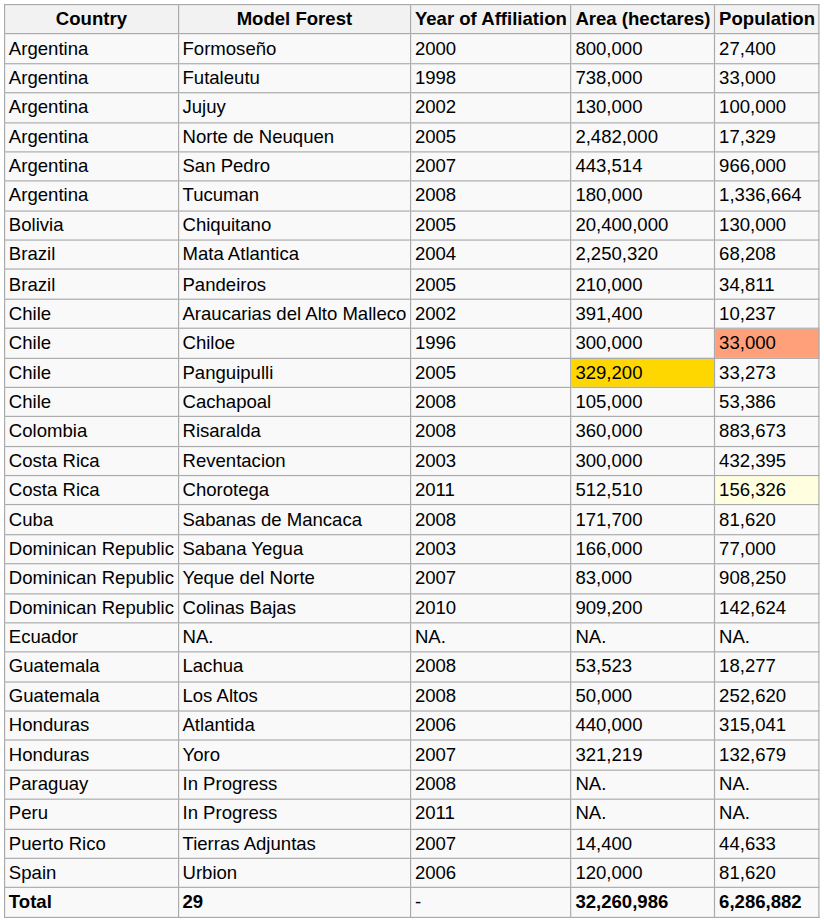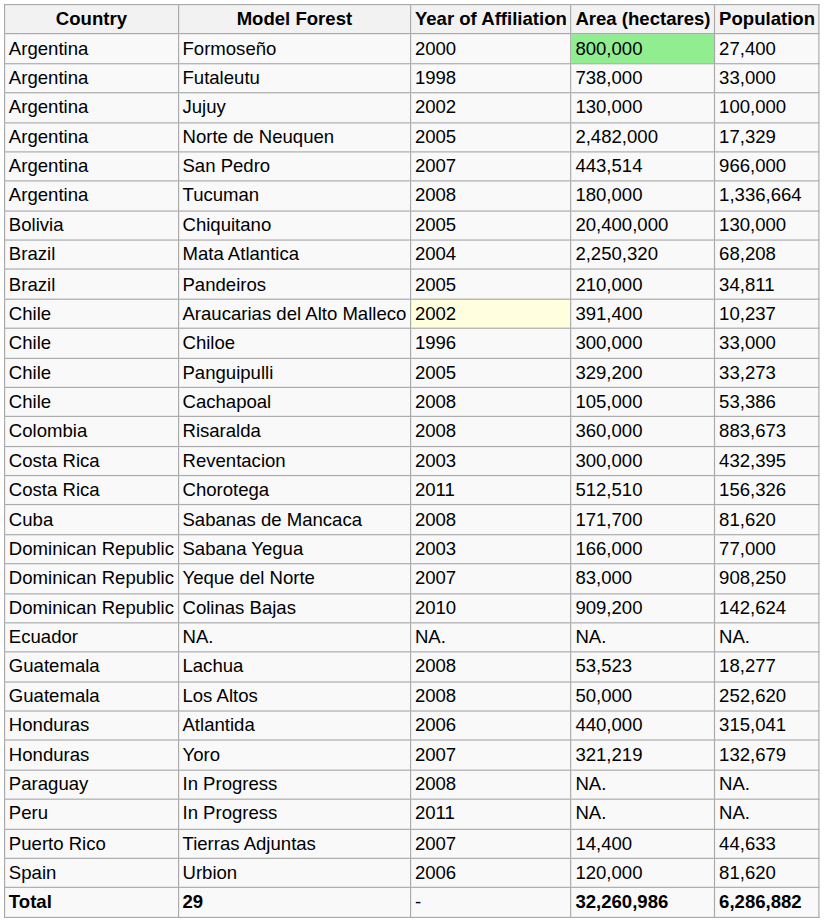(609, 48) no background -> (609, 48) lightgreen background
(436, 313) no background -> (436, 313) lightyellow background
(747, 343) lightsalmon background -> (747, 343) no background
(609, 372) gold background -> (609, 372) no background
(753, 490) lightyellow background -> (753, 490) no background
